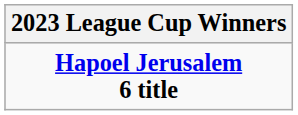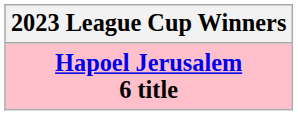(149, 76) no background -> (149, 76) pink background
